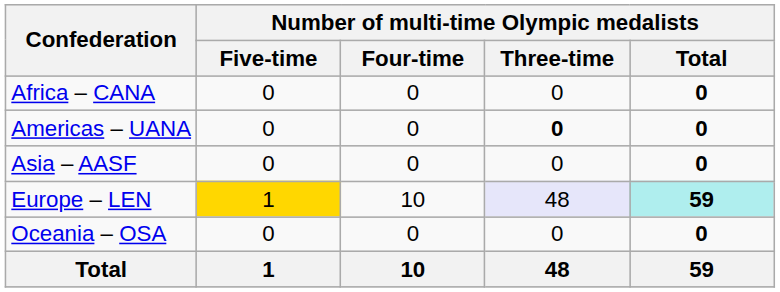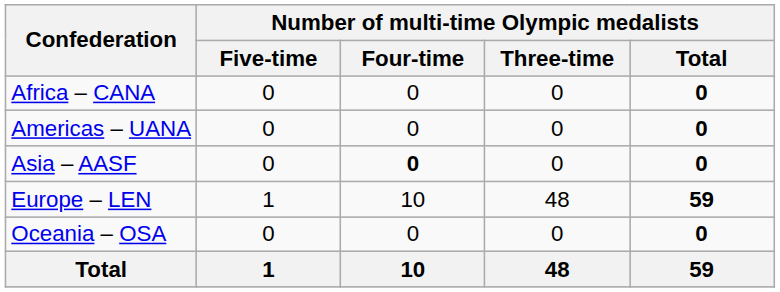(557, 129) bold -> (557, 129) normal
(413, 164) normal -> (413, 164) bold
(268, 199) gold background -> (268, 199) no background
(557, 199) lavender background -> (557, 199) no background
(702, 199) paleturquoise background -> (702, 199) no background
